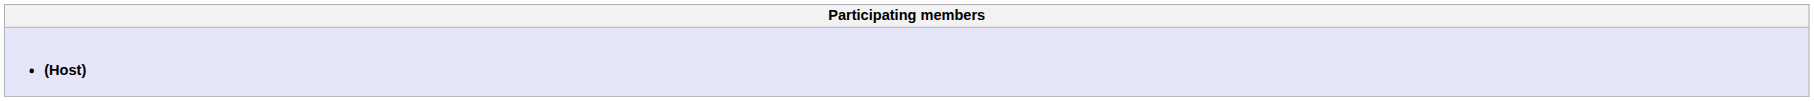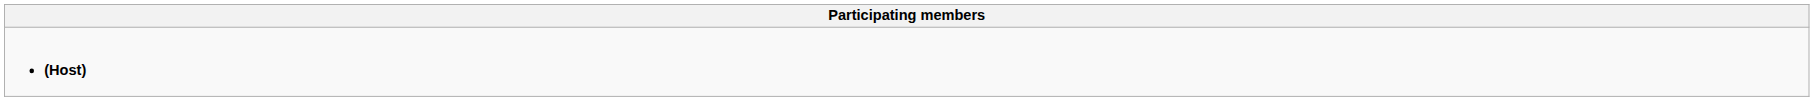(907, 70) lavender background -> (907, 70) no background
